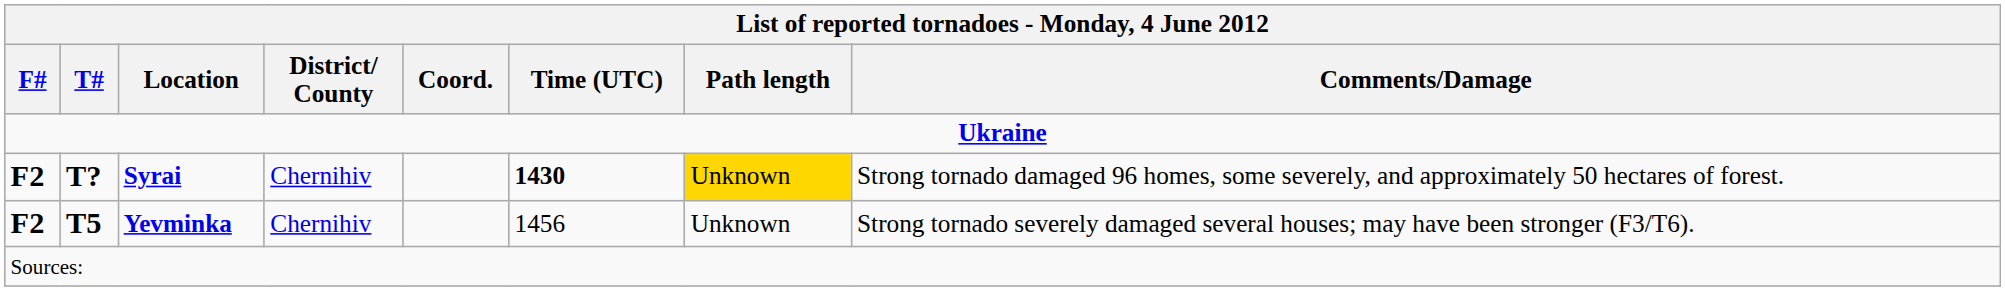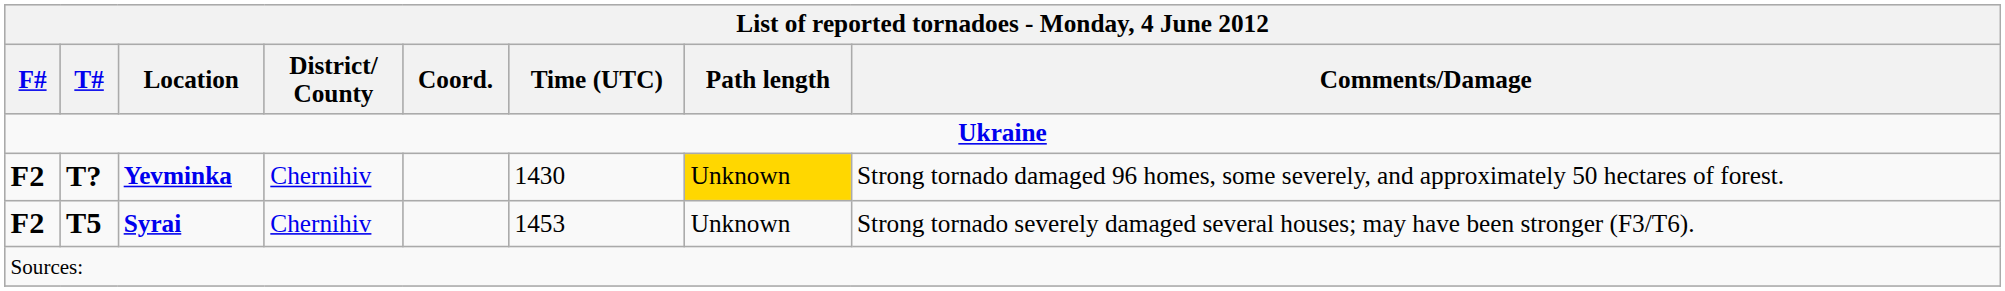(152, 176) Syrai -> (178, 176) Yevminka
(540, 176) bold -> (540, 176) normal
(178, 222) Yevminka -> (152, 222) Syrai
(540, 222) 1456 -> (540, 222) 1453
